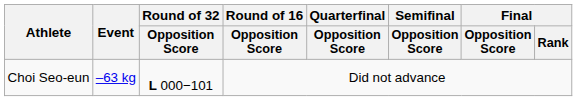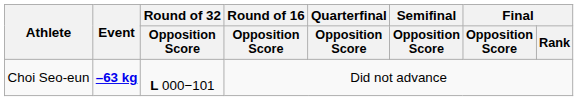(116, 78) normal -> (117, 78) bold
